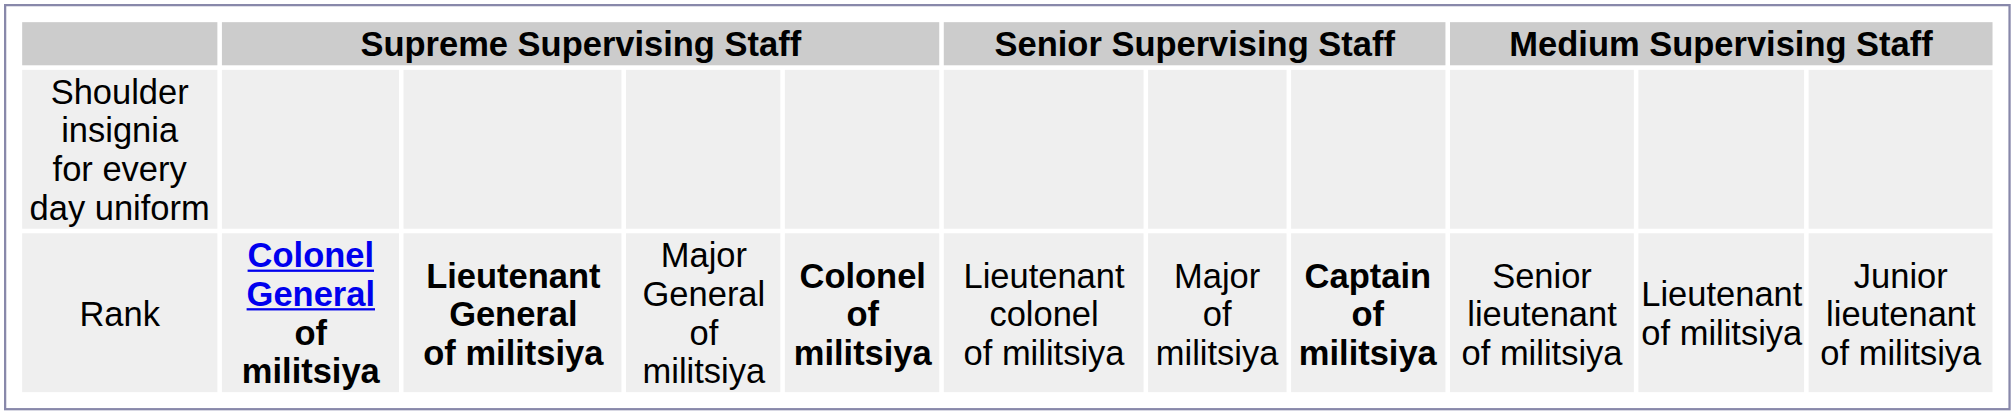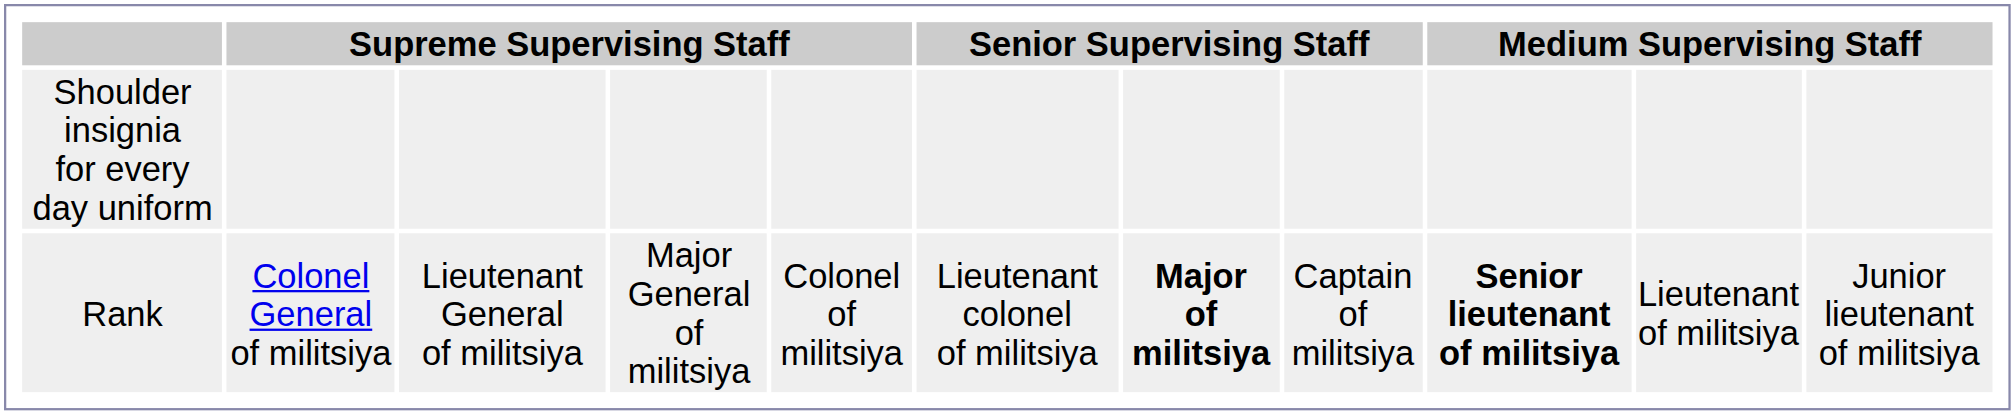(311, 313) bold -> (311, 313) normal
(513, 313) bold -> (502, 313) normal
(863, 313) bold -> (842, 313) normal
(1217, 313) normal -> (1201, 313) bold
(1368, 313) bold -> (1353, 313) normal
(1542, 313) normal -> (1529, 313) bold
